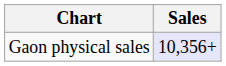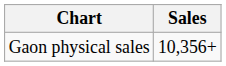(187, 46) lavender background -> (187, 46) no background
